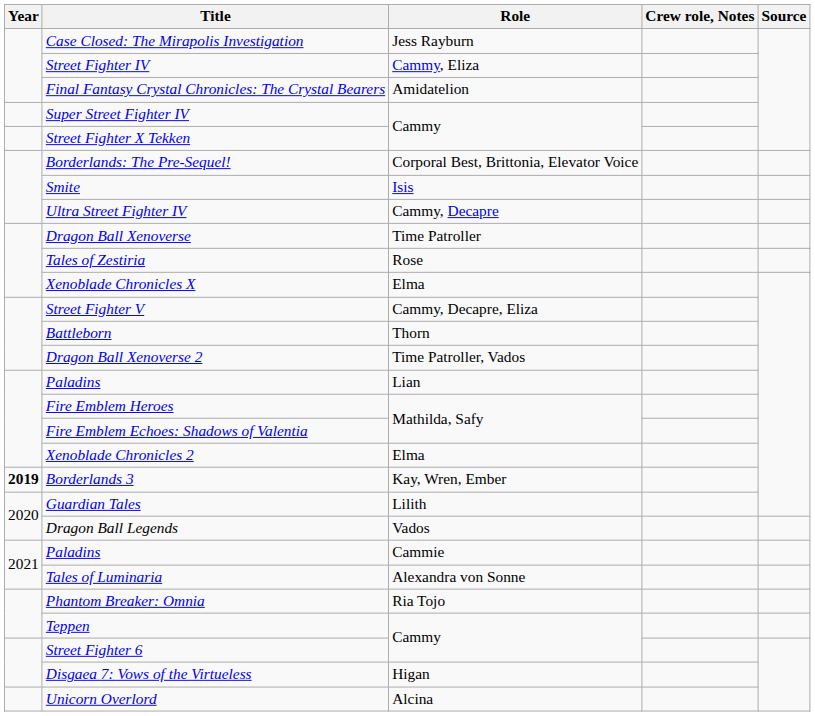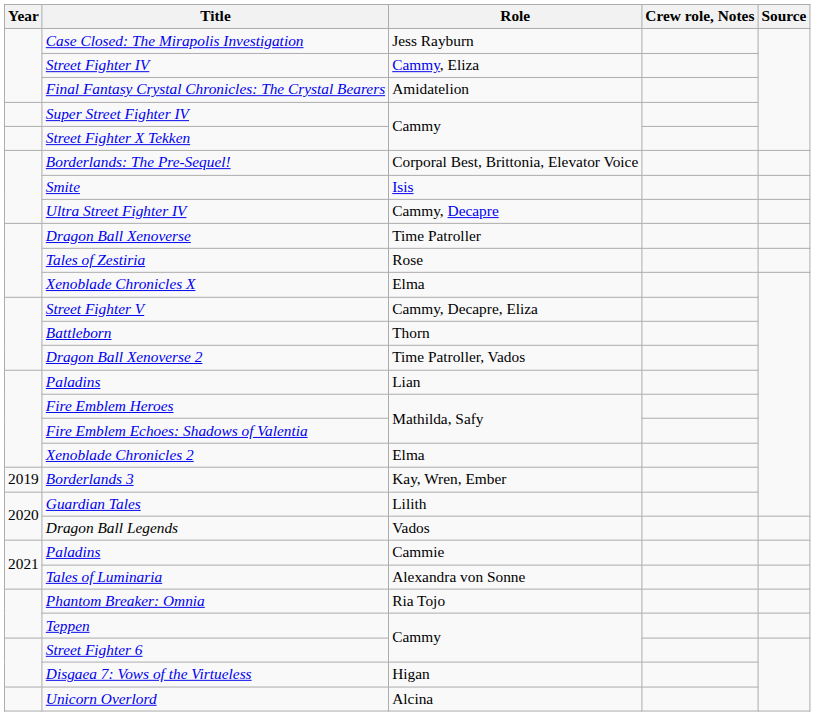(23, 479) bold -> (23, 479) normal
